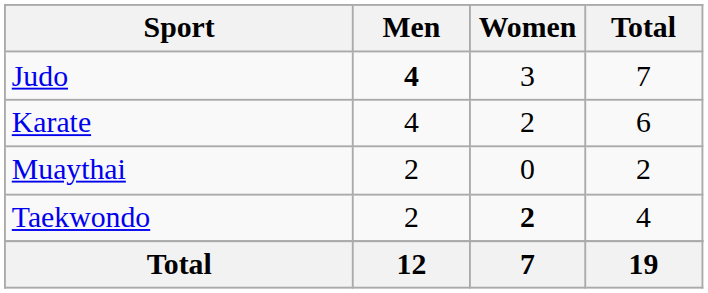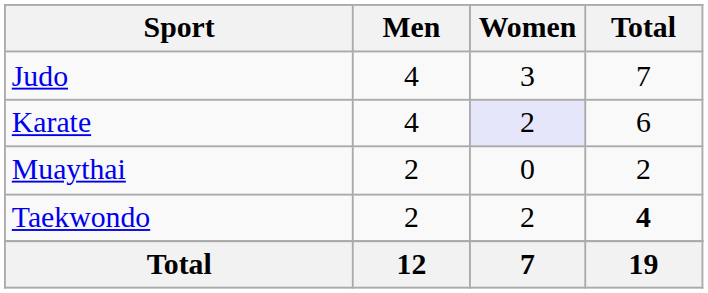(411, 75) bold -> (411, 75) normal
(527, 122) no background -> (527, 122) lavender background
(527, 216) bold -> (527, 216) normal
(643, 216) normal -> (643, 216) bold
